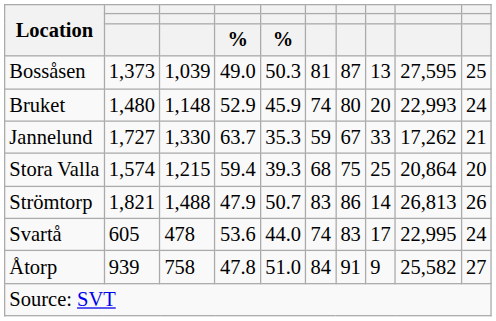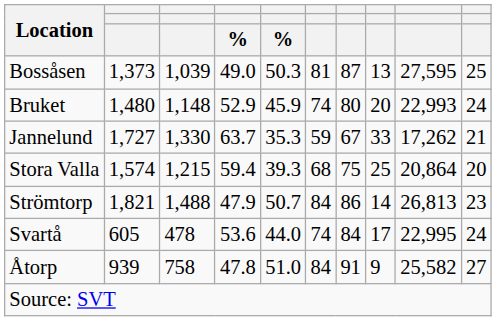(321, 202) 83 -> (321, 202) 84
(476, 202) 26 -> (476, 202) 23
(351, 234) 83 -> (351, 234) 84
